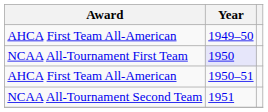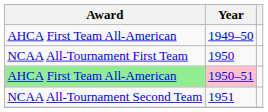(221, 55) lavender background -> (221, 55) no background
(92, 76) no background -> (92, 76) lightgreen background
(231, 76) no background -> (231, 76) pink background
